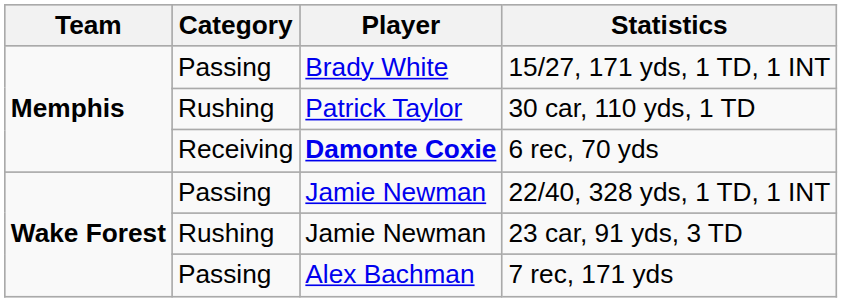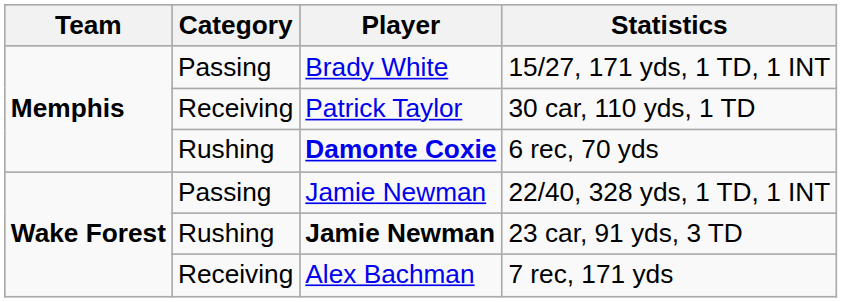(226, 108) Rushing -> (236, 108) Receiving
(236, 150) Receiving -> (226, 150) Rushing
(396, 233) normal -> (400, 233) bold
(225, 274) Passing -> (236, 274) Receiving
